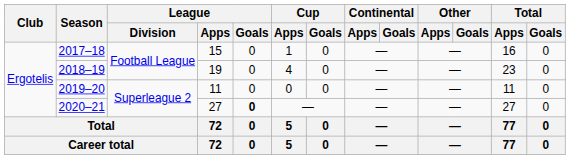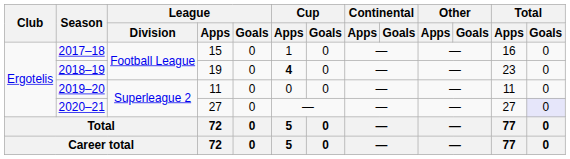(289, 70) normal -> (289, 70) bold
(252, 107) bold -> (252, 107) normal
(546, 107) no background -> (546, 107) lavender background
